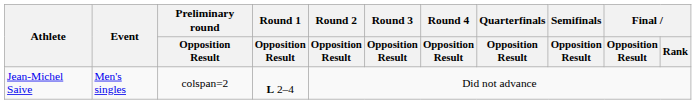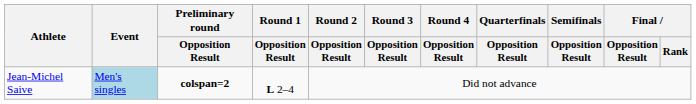(110, 83) no background -> (110, 83) lightblue background
(205, 83) normal -> (205, 83) bold
